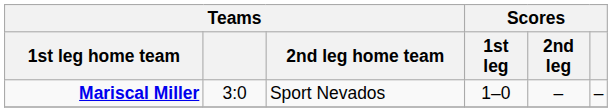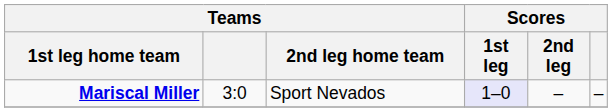(496, 93) no background -> (496, 93) lavender background
